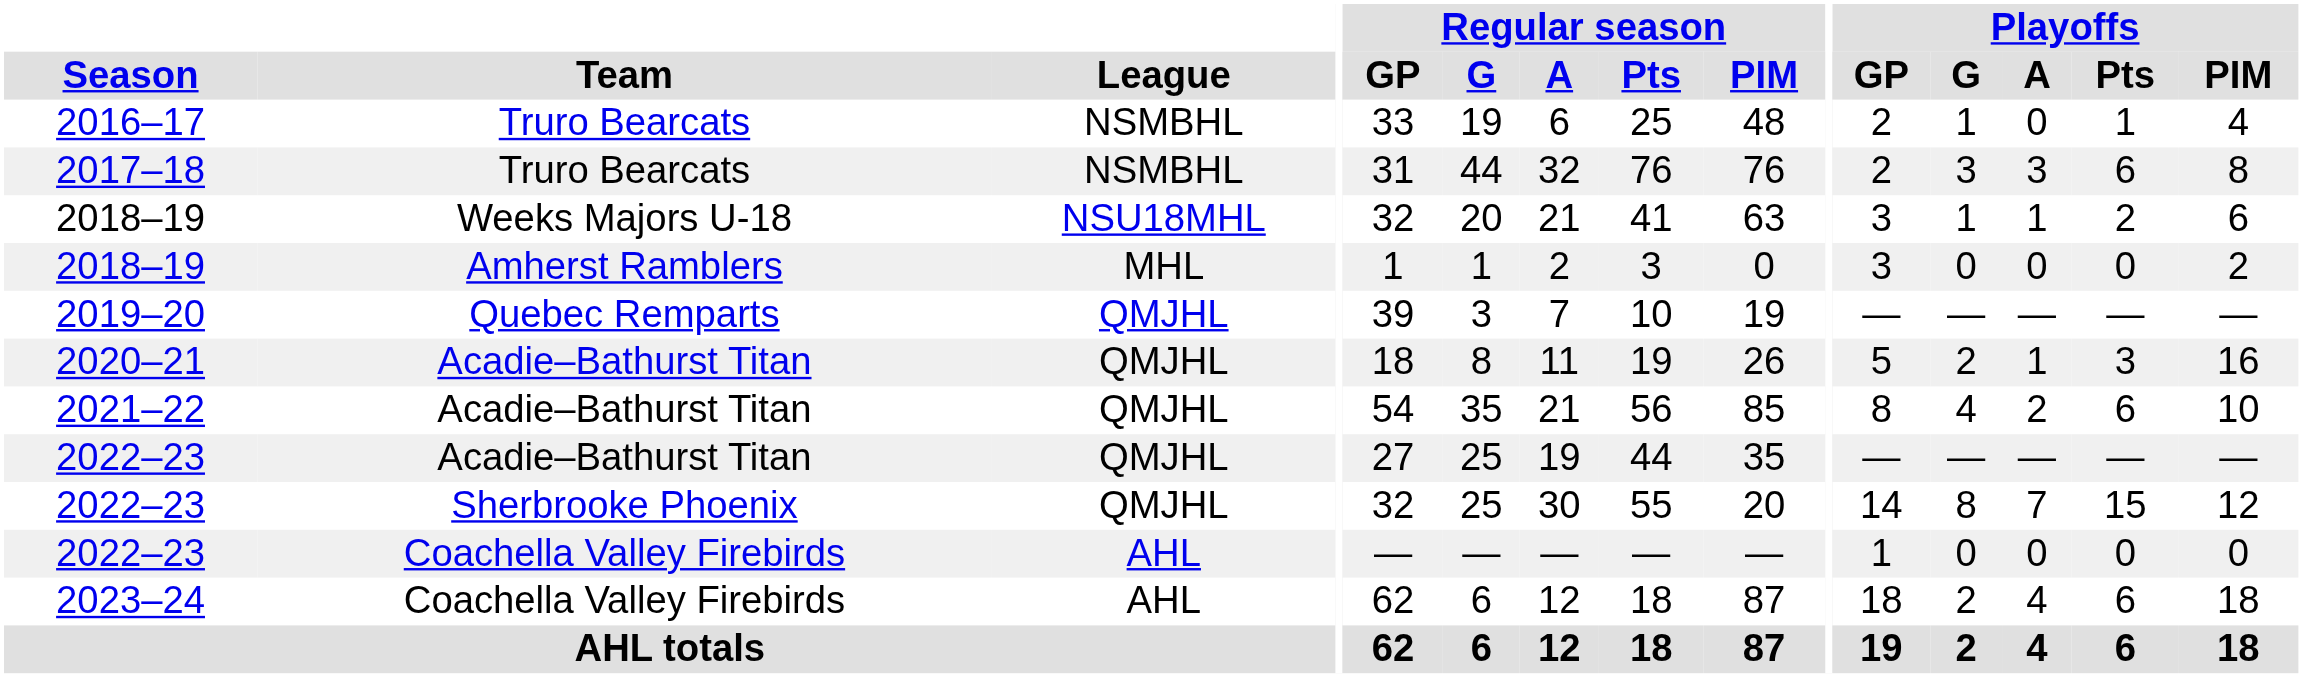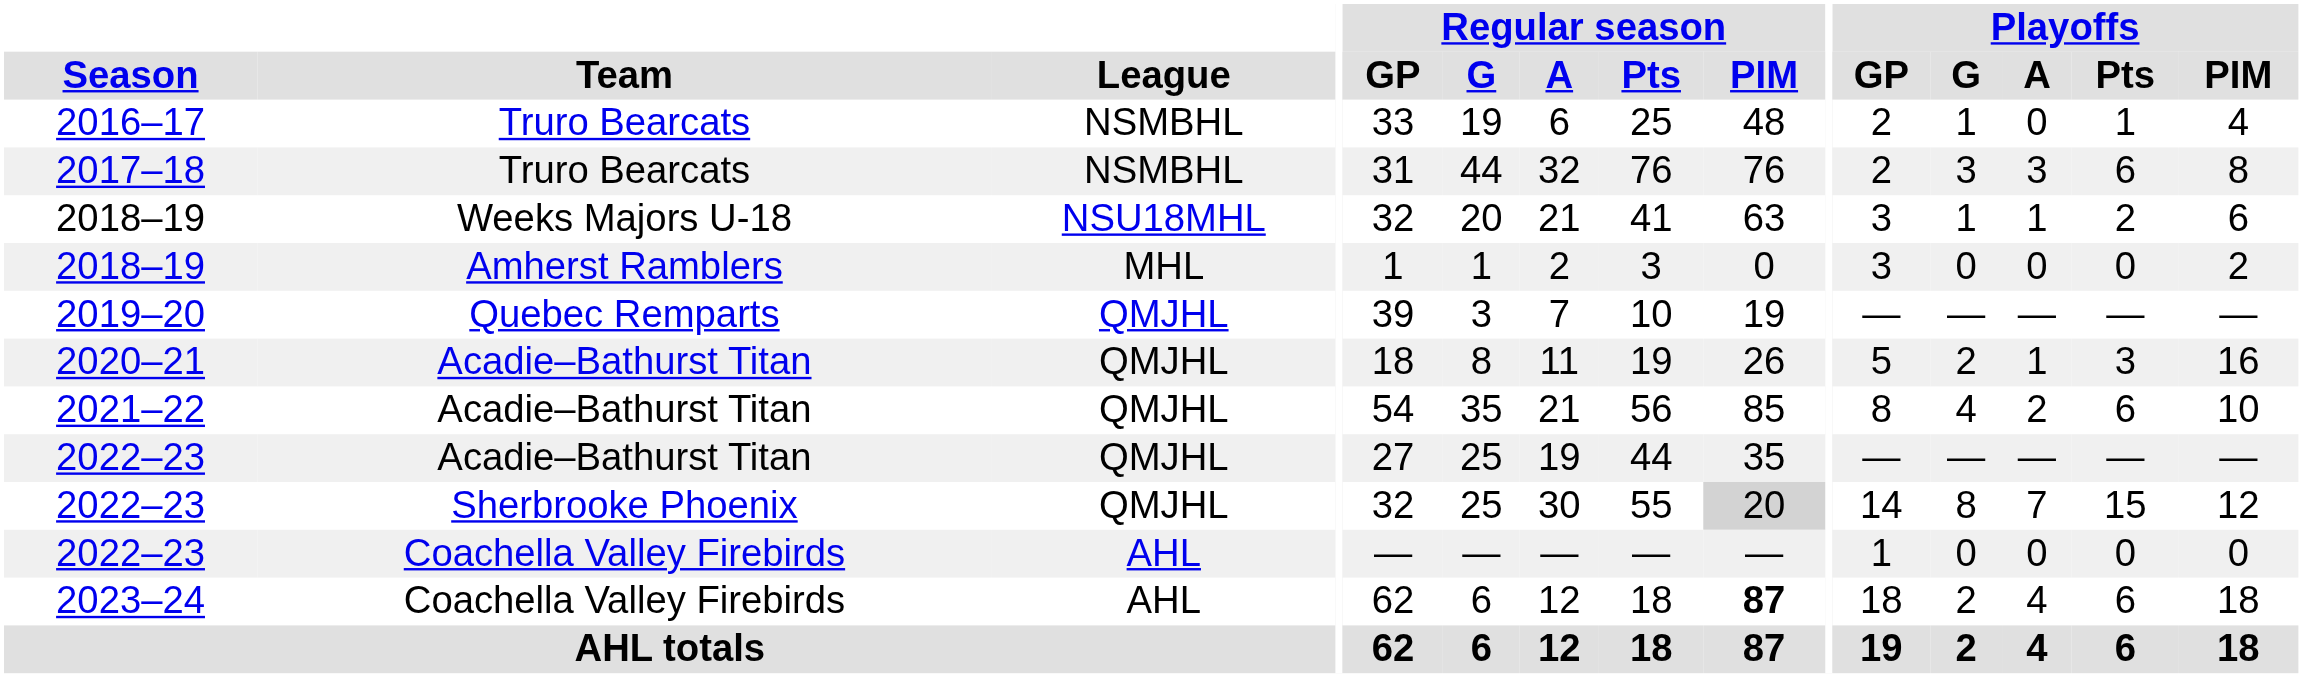(1764, 505) no background -> (1764, 505) lightgrey background
(1764, 600) normal -> (1764, 600) bold
